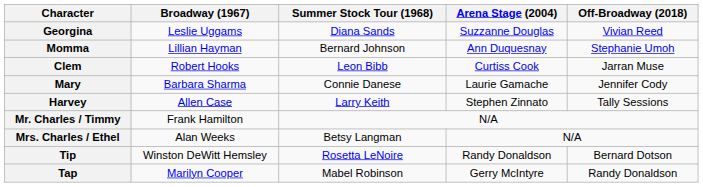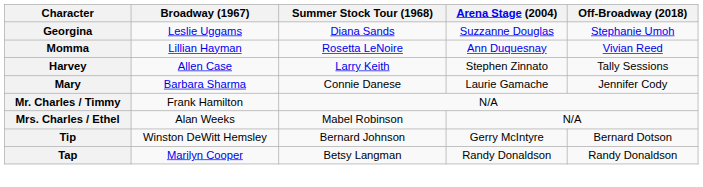(633, 31) Vivian Reed -> (633, 31) Stephanie Umoh
(362, 48) Bernard Johnson -> (362, 48) Rosetta LeNoire
(633, 48) Stephanie Umoh -> (633, 48) Vivian Reed
- row: (68, 66)
rows swapped: (68, 84) <-> (68, 102)
(362, 137) Betsy Langman -> (362, 119) Mabel Robinson
(362, 155) Rosetta LeNoire -> (362, 137) Bernard Johnson
(507, 155) Randy Donaldson -> (507, 137) Gerry McIntyre
(362, 173) Mabel Robinson -> (362, 155) Betsy Langman
(507, 173) Gerry McIntyre -> (507, 155) Randy Donaldson
